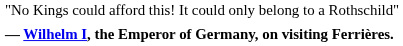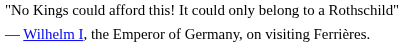(199, 34) bold -> (188, 34) normal
